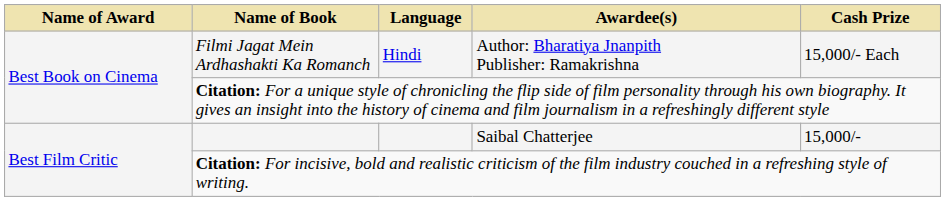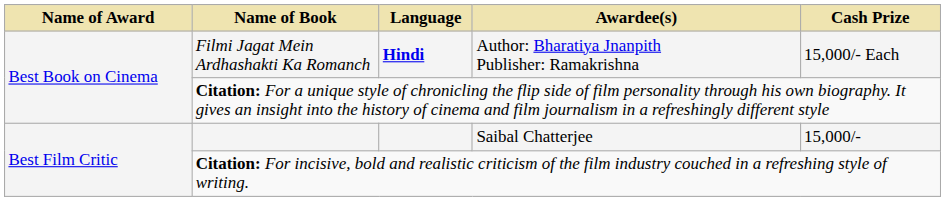(402, 54) normal -> (404, 54) bold
